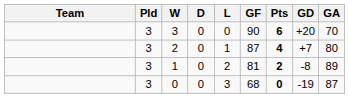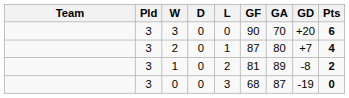columns swapped: (332, 13) <-> (279, 13)
